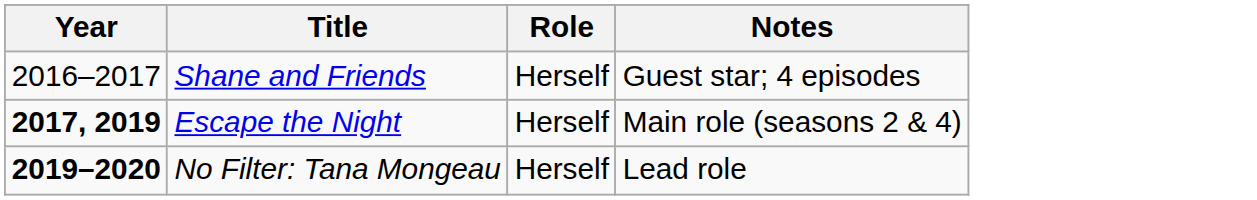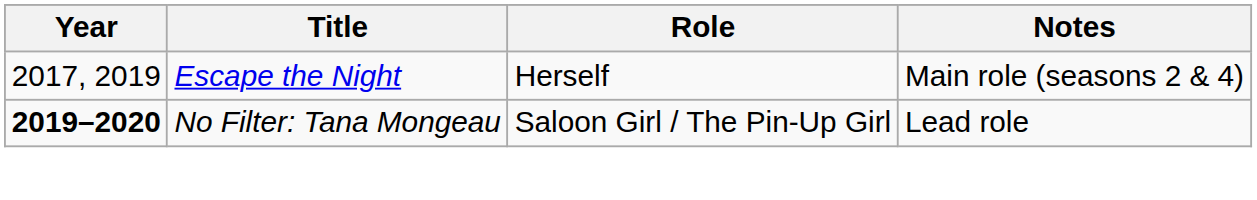- row: (300, 75)
(86, 122) bold -> (86, 75) normal
(562, 169) Herself -> (703, 122) Saloon Girl / The Pin-Up Girl
